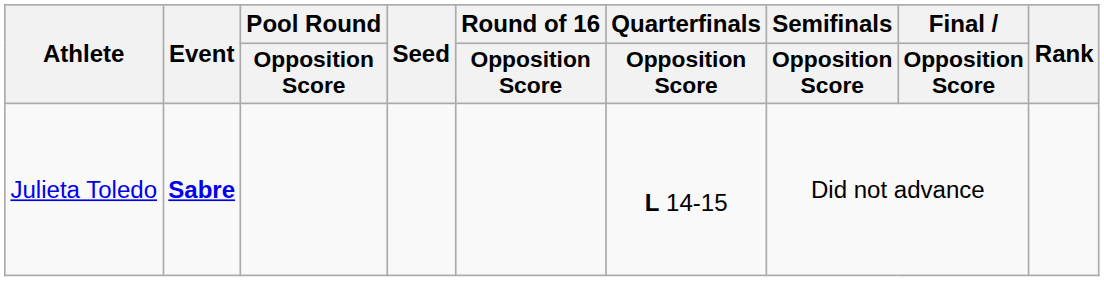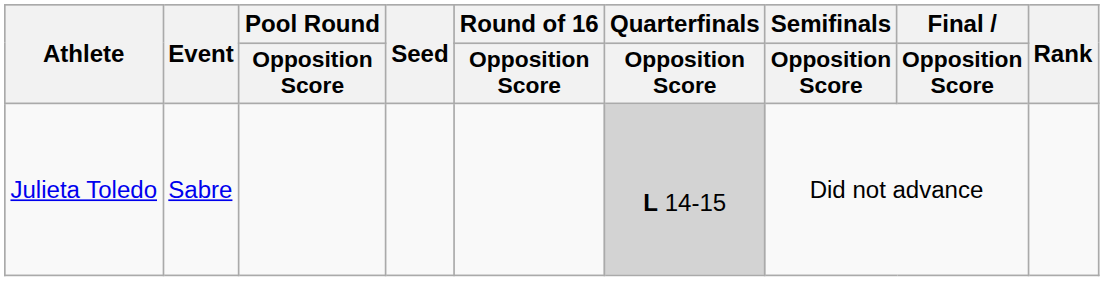(202, 190) bold -> (200, 190) normal
(686, 203) no background -> (685, 203) lightgrey background
